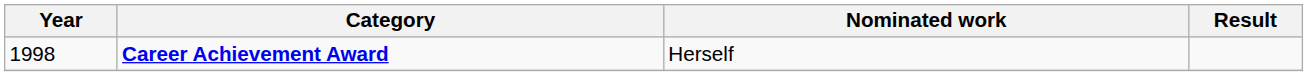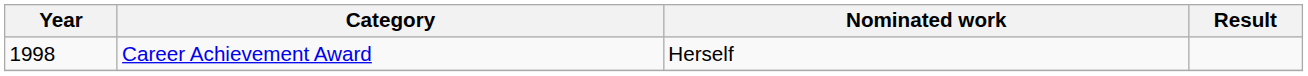(255, 53) bold -> (247, 53) normal
